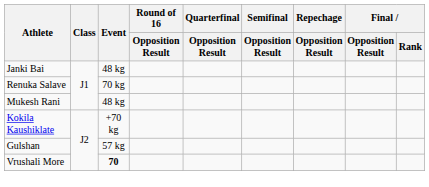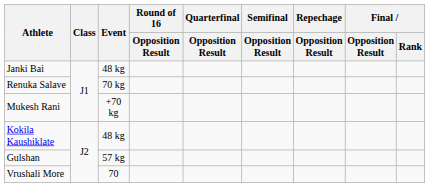(114, 102) 48 kg -> (114, 107) +70 kg
(114, 124) +70 kg -> (114, 136) 48 kg
(114, 162) bold -> (114, 174) normal
